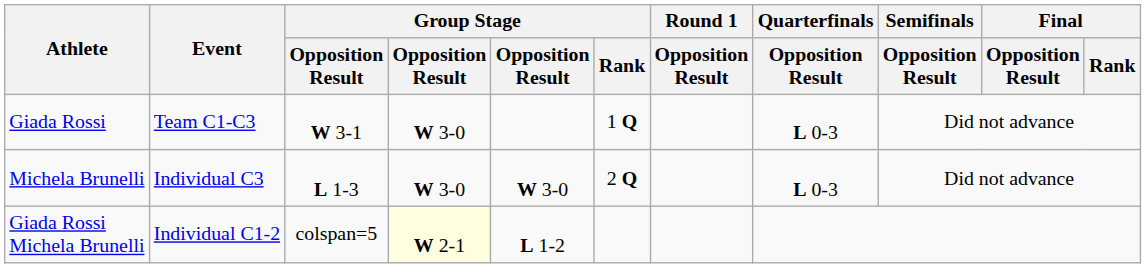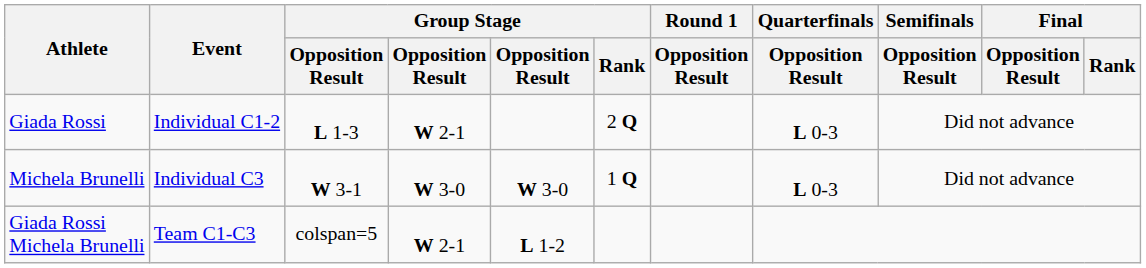(205, 122) Team C1-C3 -> (217, 122) Individual C1-2
(336, 133) W 3-1 -> (336, 133) L 1-3
(439, 133) W 3-0 -> (439, 133) W 2-1
(622, 122) 1 Q -> (622, 122) 2 Q
(336, 189) L 1-3 -> (336, 189) W 3-1
(622, 178) 2 Q -> (622, 178) 1 Q
(217, 234) Individual C1-2 -> (205, 234) Team C1-C3
(439, 246) lightyellow background -> (439, 246) no background
